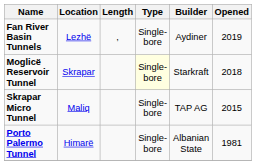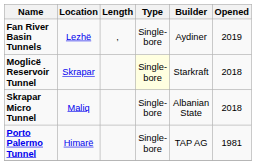(191, 108) TAP AG -> (191, 108) Albanian State
(232, 108) 2015 -> (232, 108) 2018
(191, 143) Albanian State -> (191, 143) TAP AG
